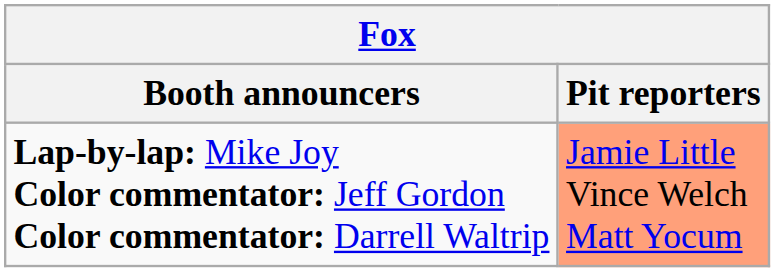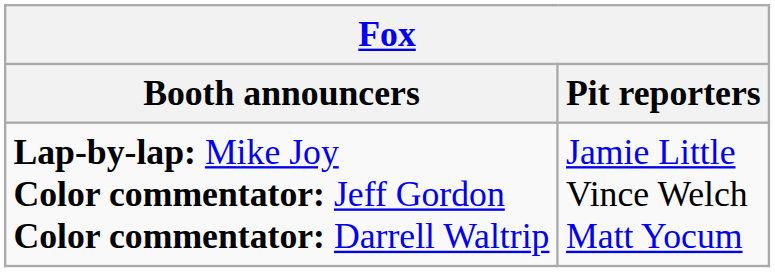(657, 194) lightsalmon background -> (657, 194) no background
